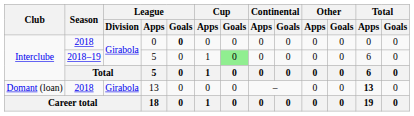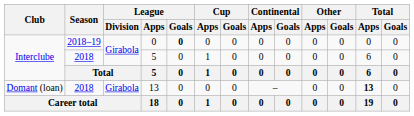(84, 42) 2018 -> (84, 42) 2018–19
(84, 57) 2018–19 -> (84, 57) 2018
(234, 57) lightgreen background -> (234, 57) no background
